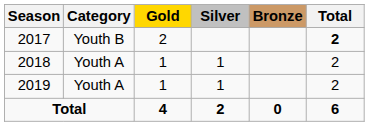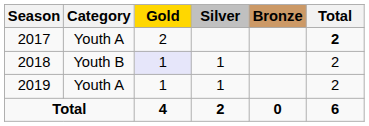(99, 39) Youth B -> (99, 39) Youth A
(99, 62) Youth A -> (99, 62) Youth B
(163, 62) no background -> (163, 62) lavender background
